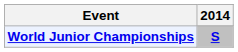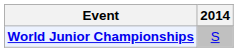(215, 37) bold -> (215, 37) normal
